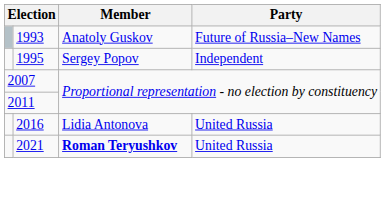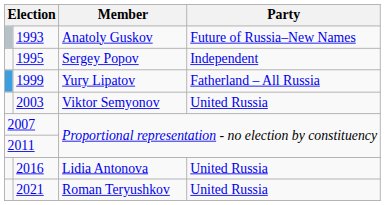+ row: (30, 80)
+ row: (30, 102)
(120, 146) bold -> (116, 189) normal
